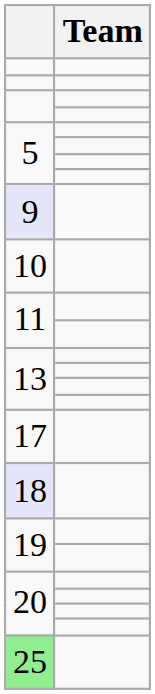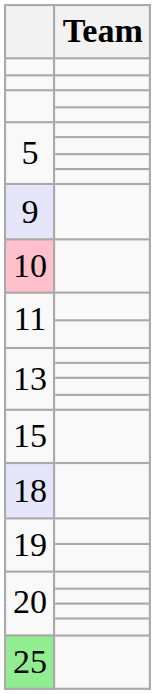(30, 265) no background -> (30, 265) pink background
(30, 436) 17 -> (30, 436) 15
